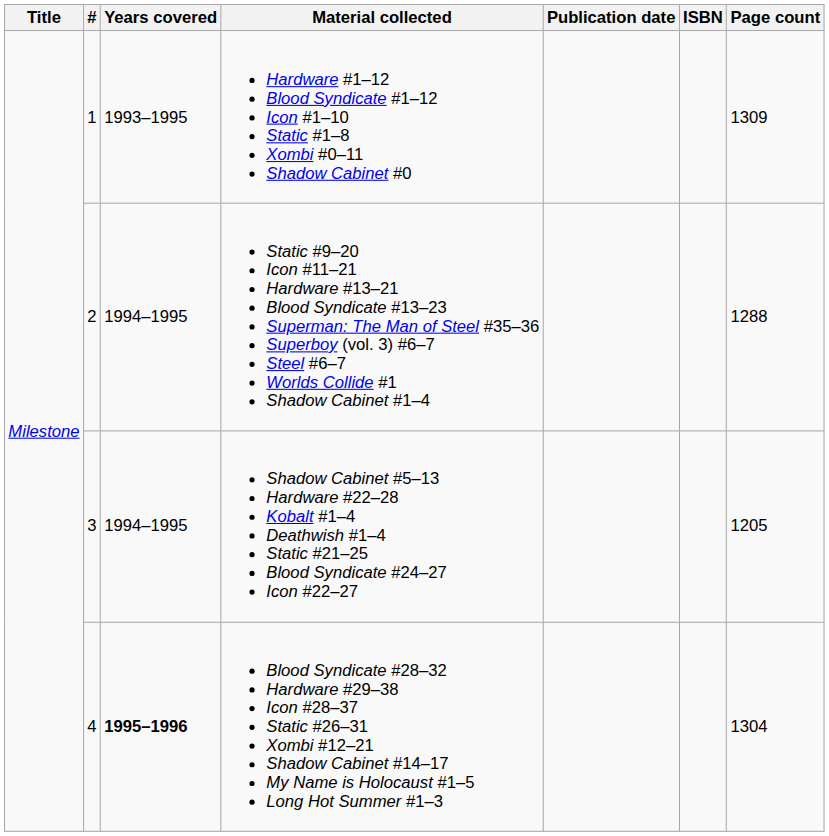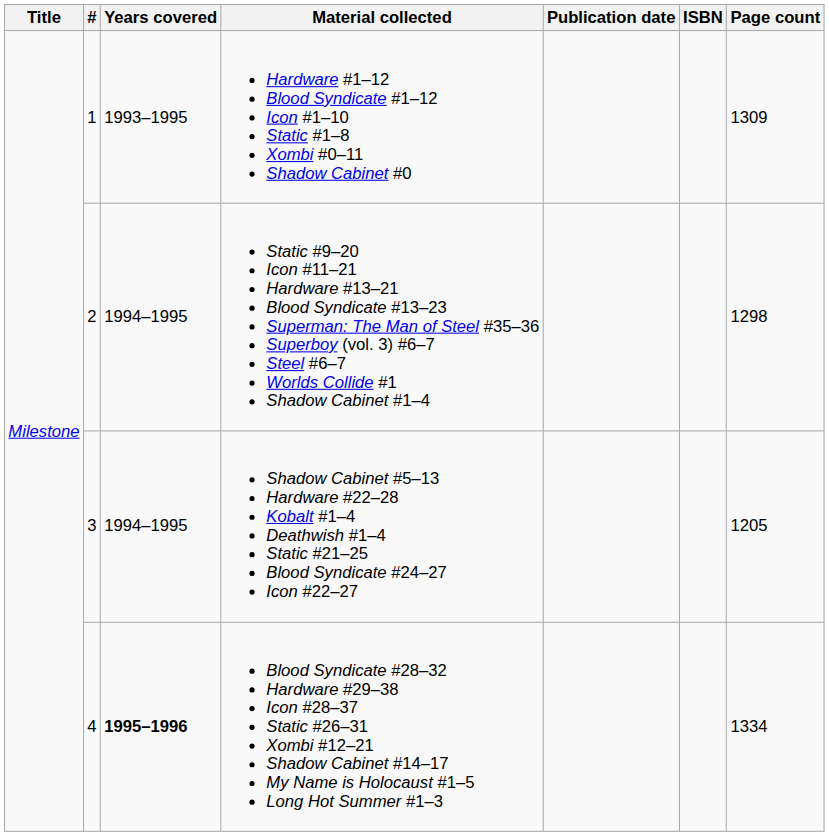(749, 316) 1288 -> (749, 316) 1298
(749, 726) 1304 -> (749, 726) 1334
